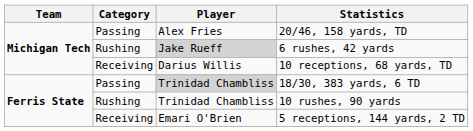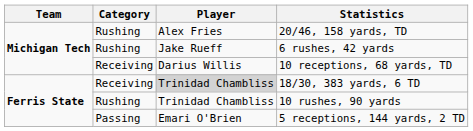(118, 31) Passing -> (118, 31) Rushing
(190, 49) lightgrey background -> (190, 49) no background
(118, 83) Passing -> (124, 83) Receiving
(124, 118) Receiving -> (118, 118) Passing
